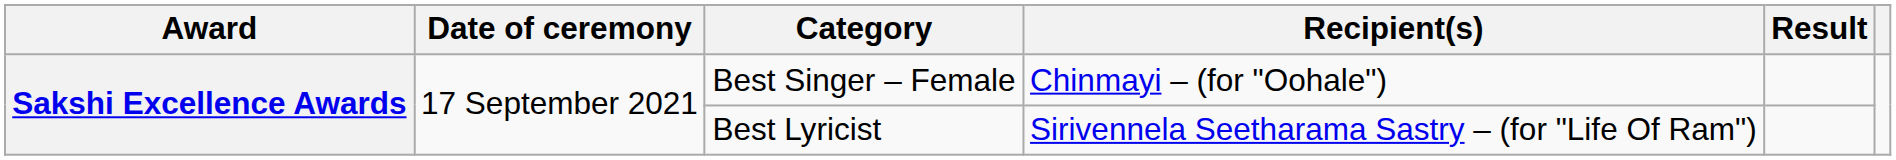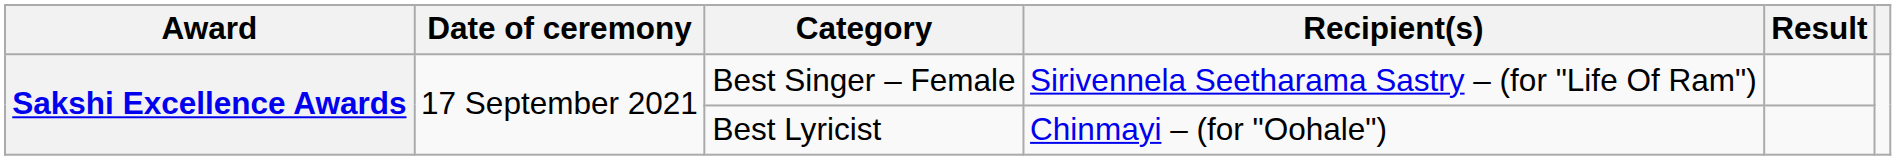(1209, 79) Chinmayi – (for "Oohale") -> (1393, 79) Sirivennela Seetharama Sastry – (for "Life Of Ram")
(1393, 129) Sirivennela Seetharama Sastry – (for "Life Of Ram") -> (1209, 129) Chinmayi – (for "Oohale")
